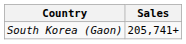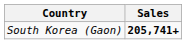(153, 30) normal -> (153, 30) bold
